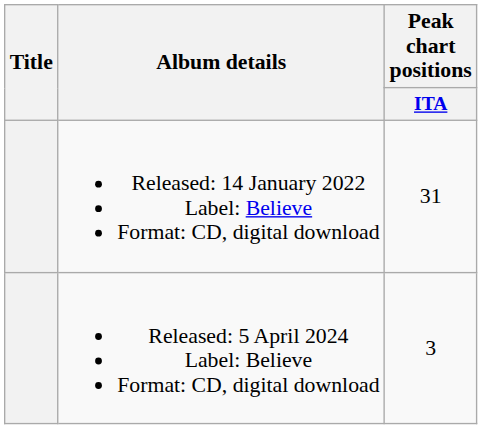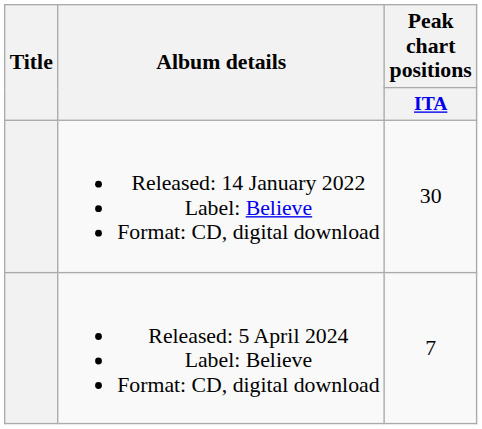(431, 196) 31 -> (431, 196) 30
(431, 347) 3 -> (431, 347) 7
